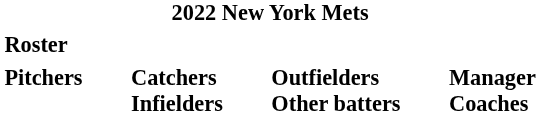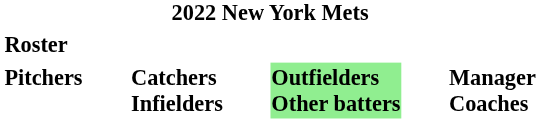(336, 90) no background -> (336, 90) lightgreen background
